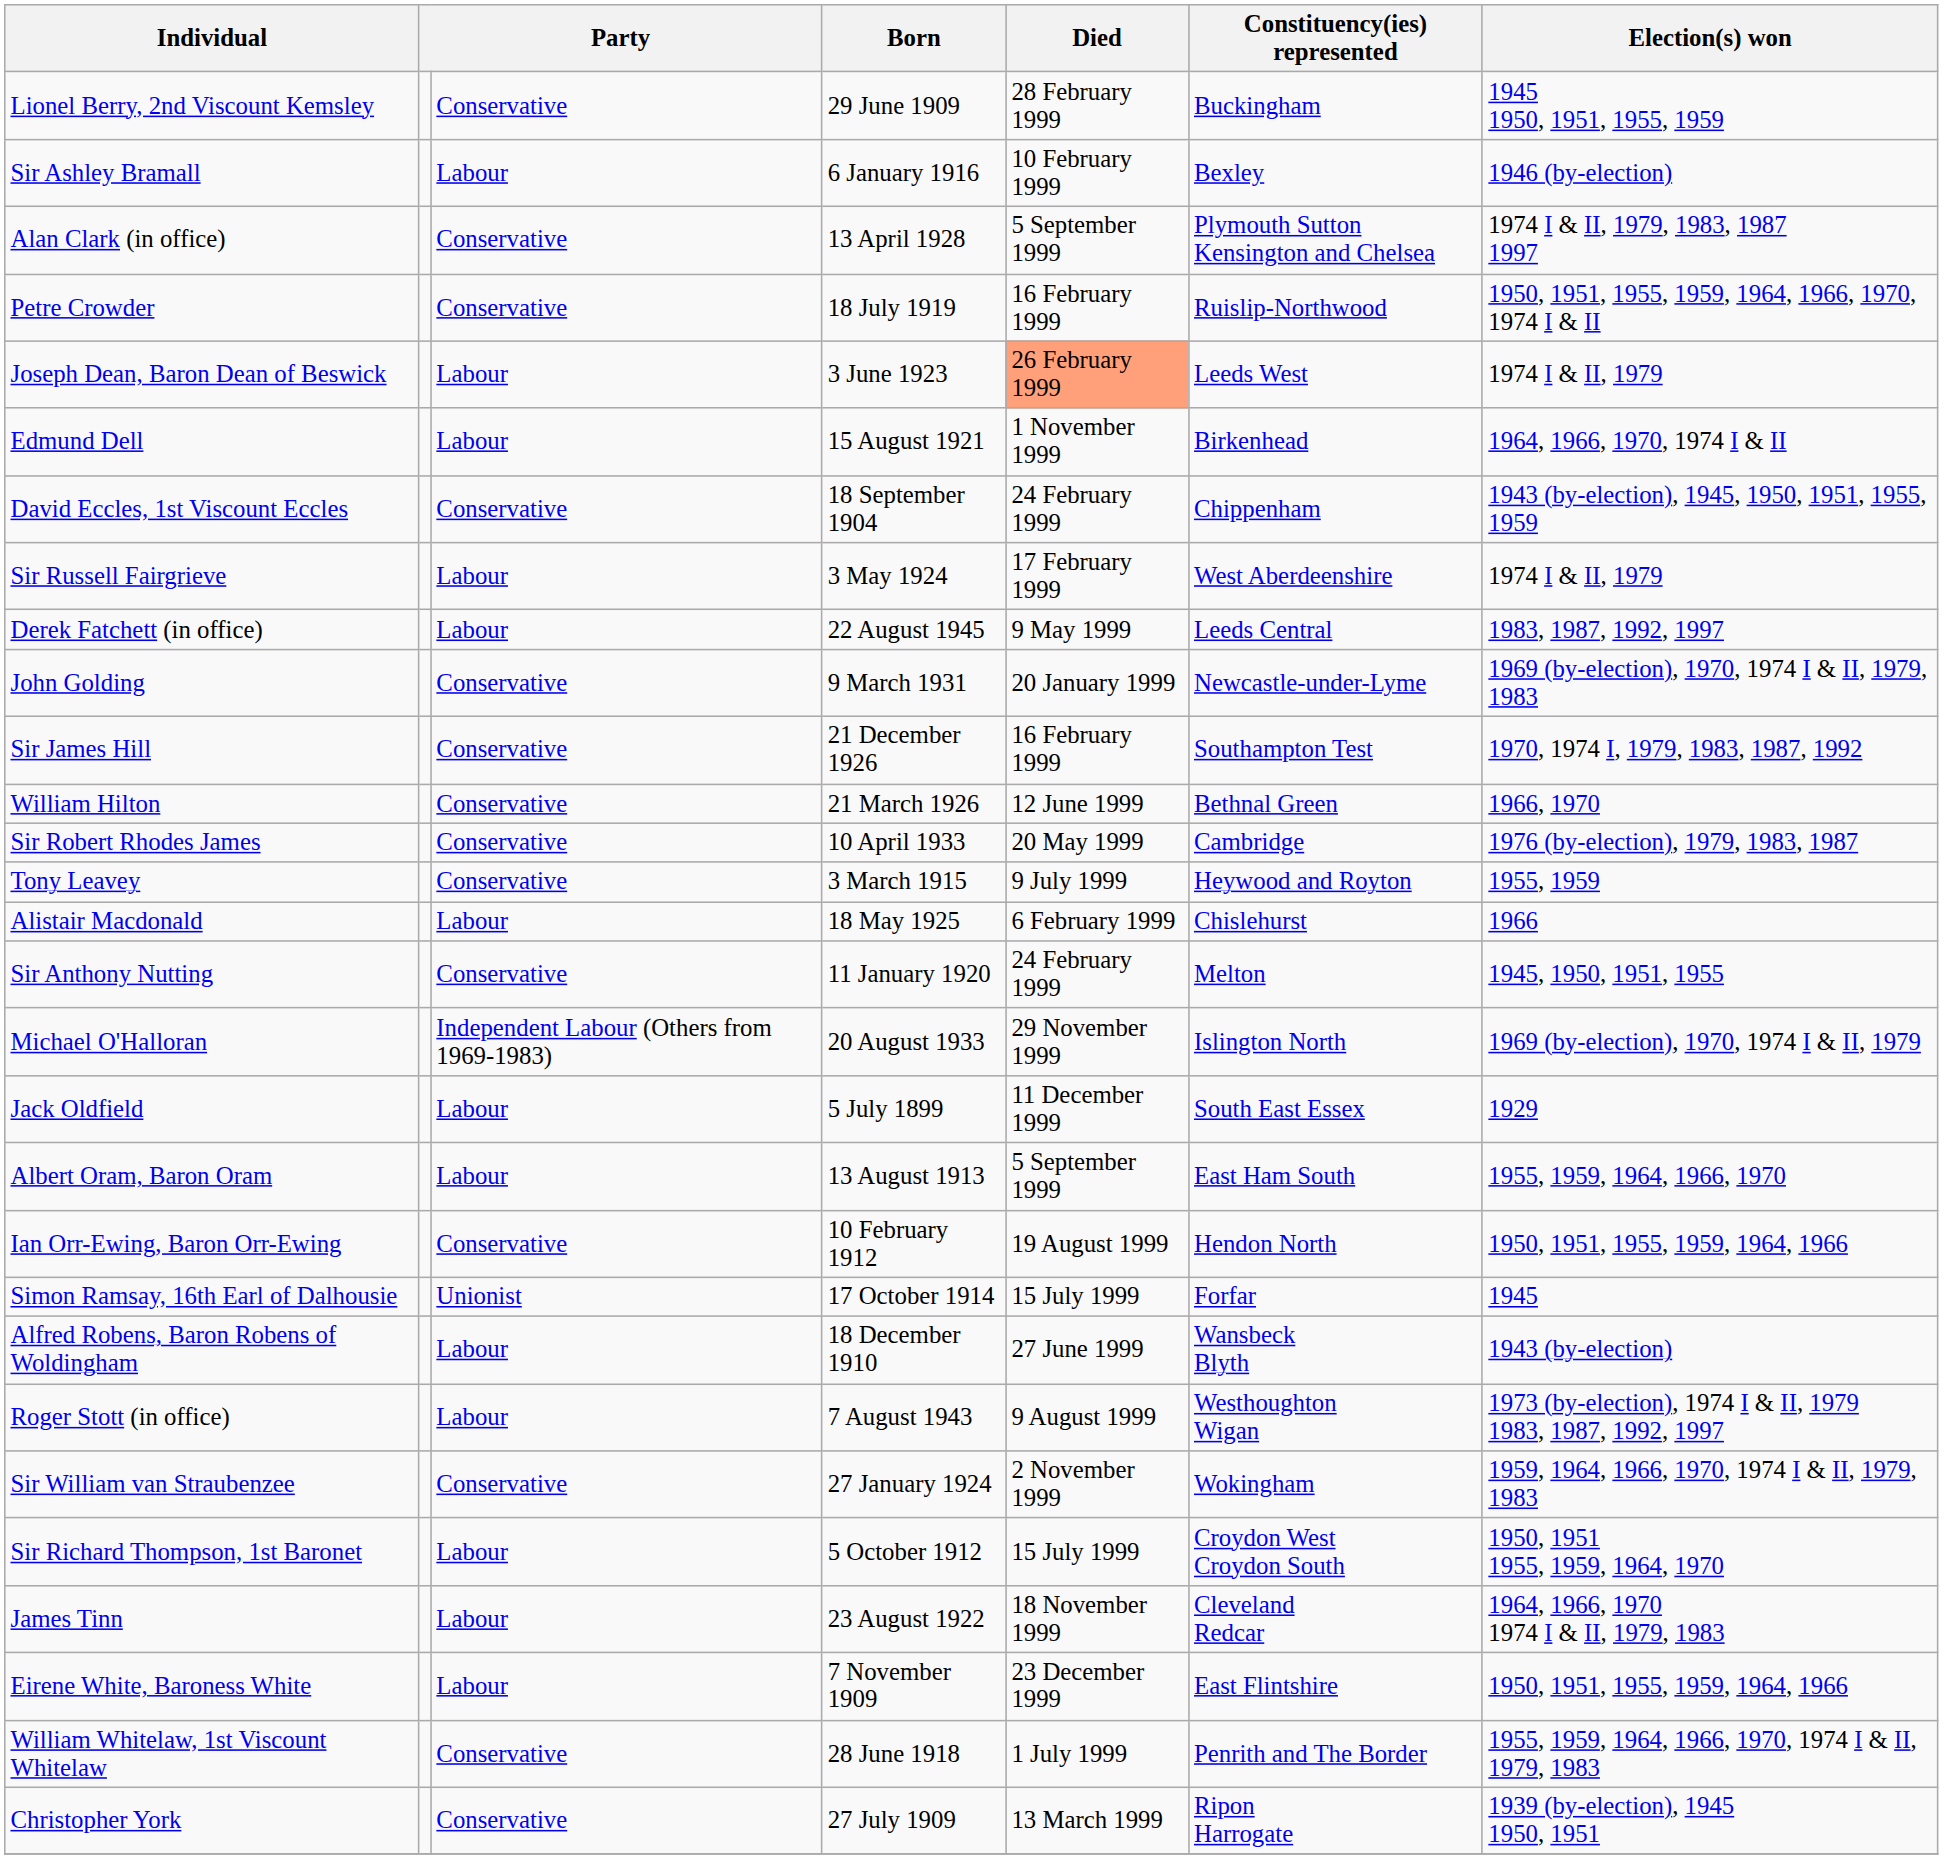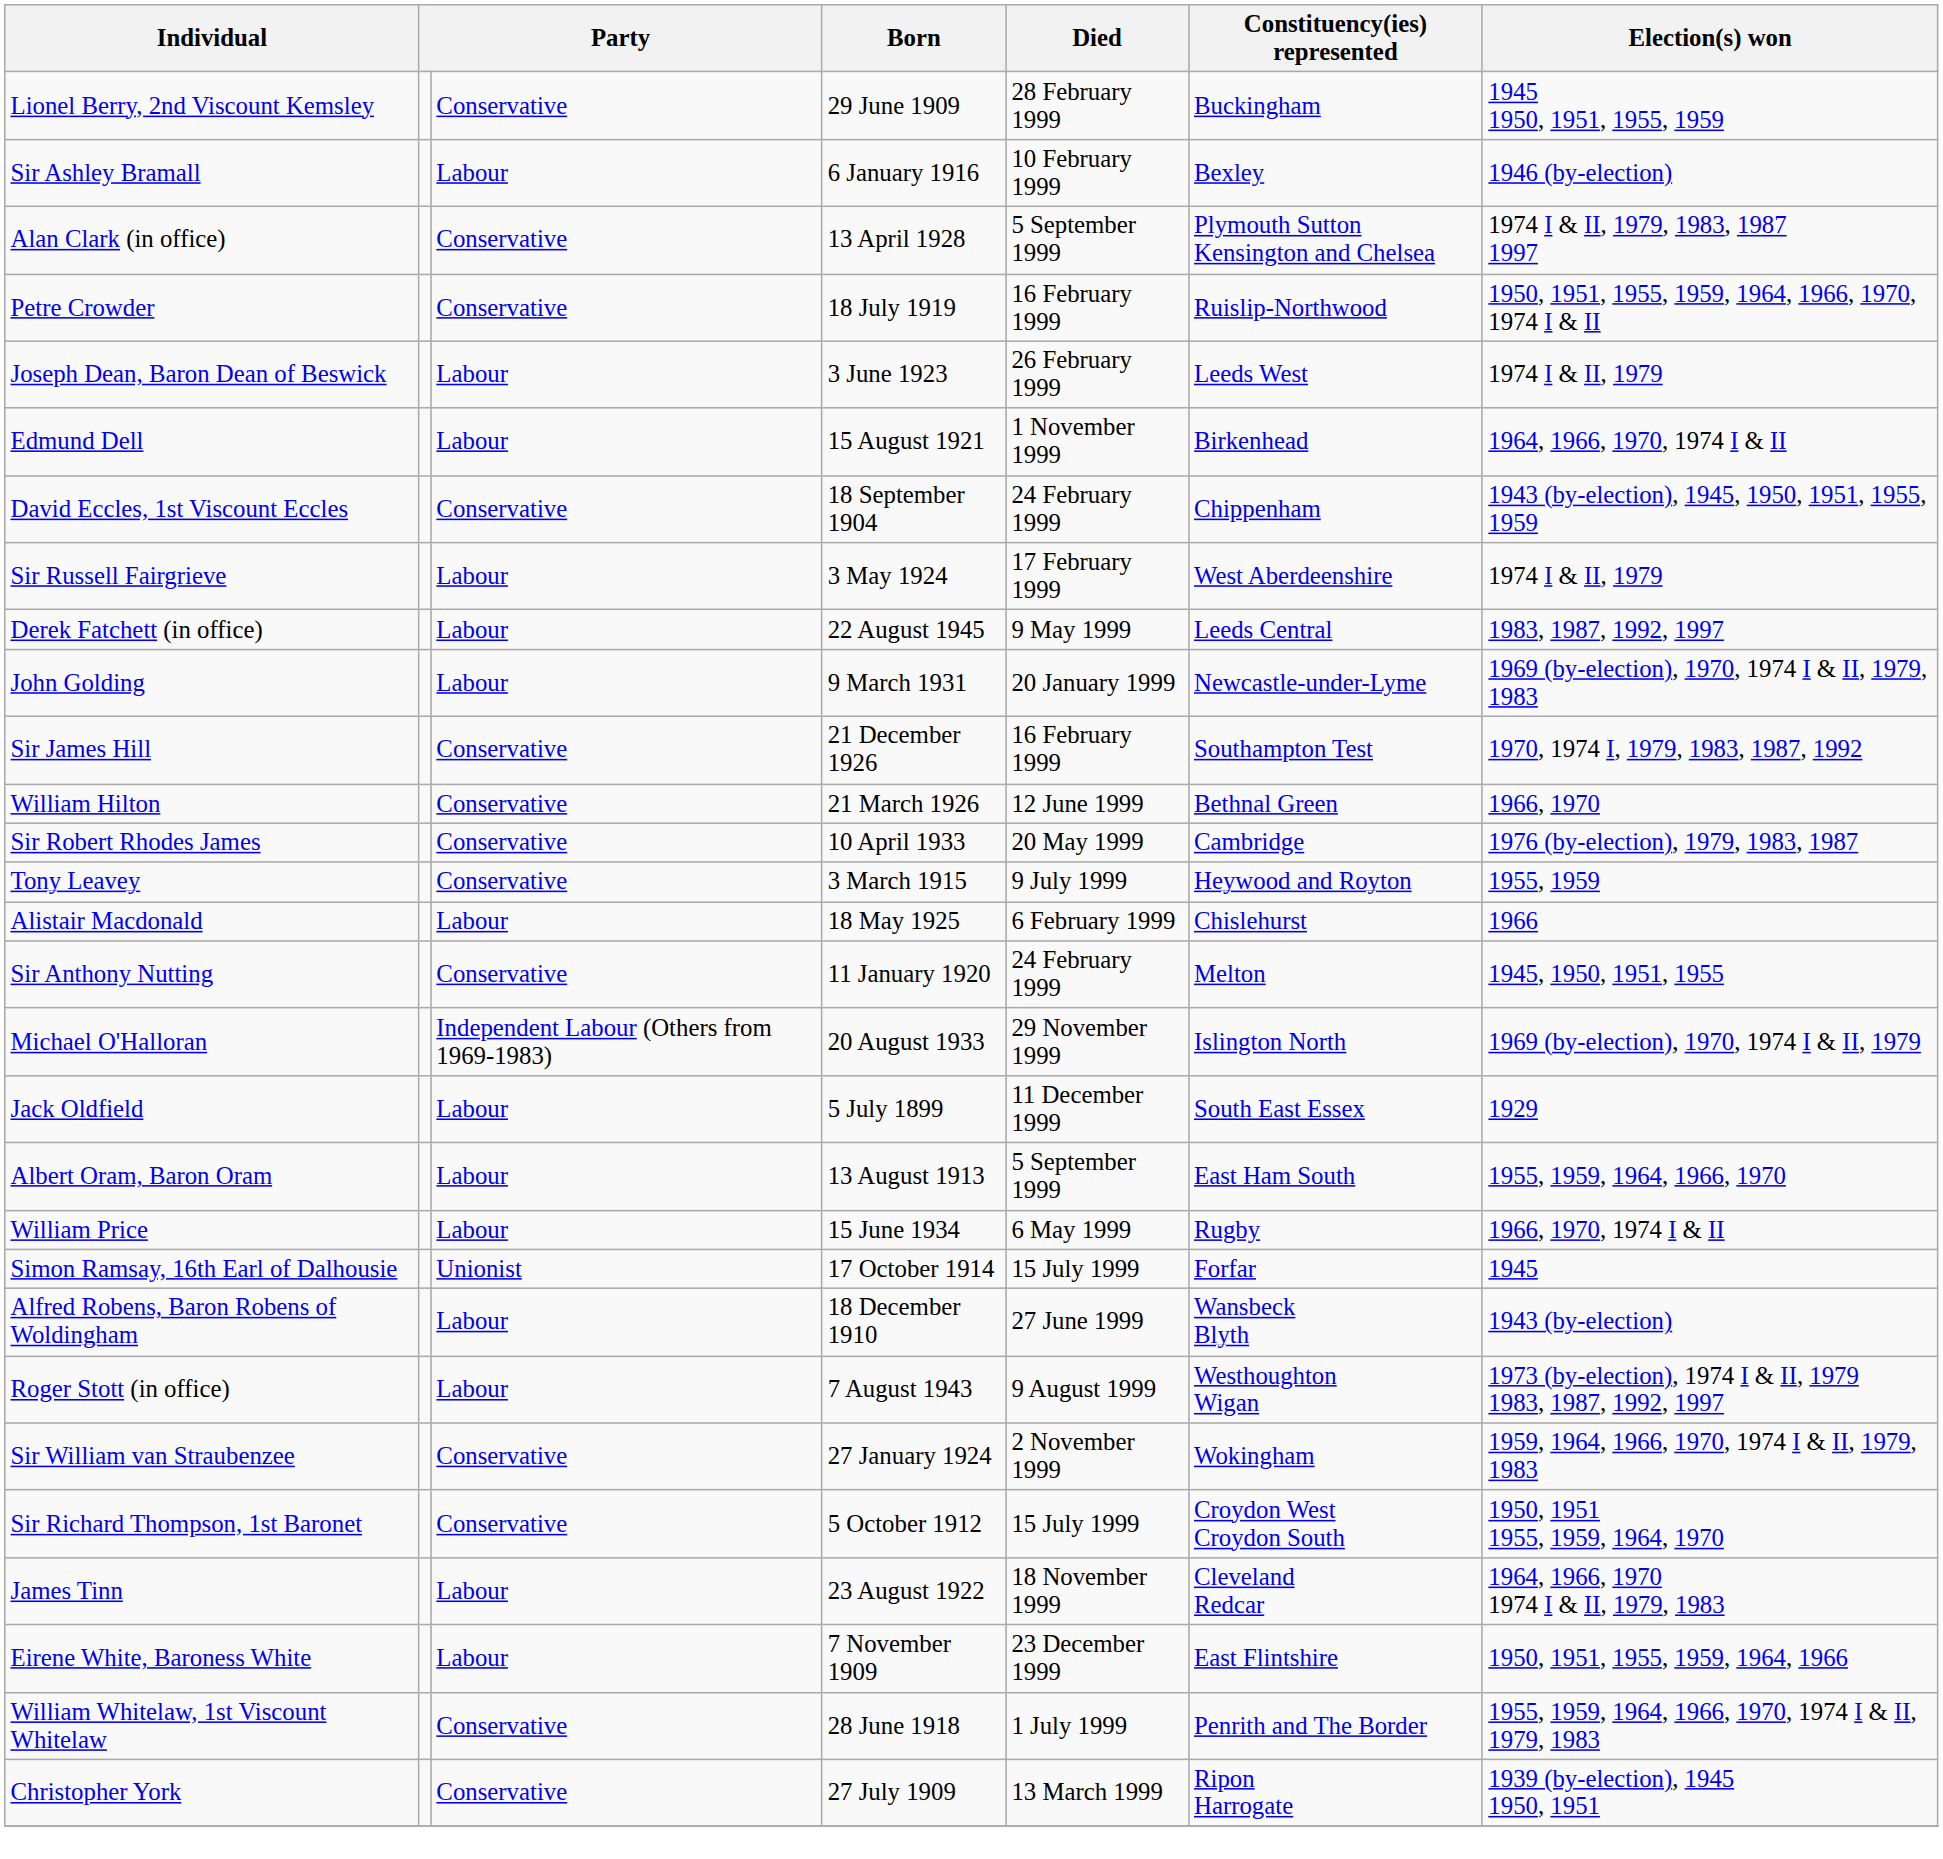(1072, 374) lightsalmon background -> (1072, 374) no background
(502, 682) Conservative -> (472, 682) Labour
- row: (176, 1243)
+ row: (79, 1229)
(472, 1551) Labour -> (502, 1523) Conservative
